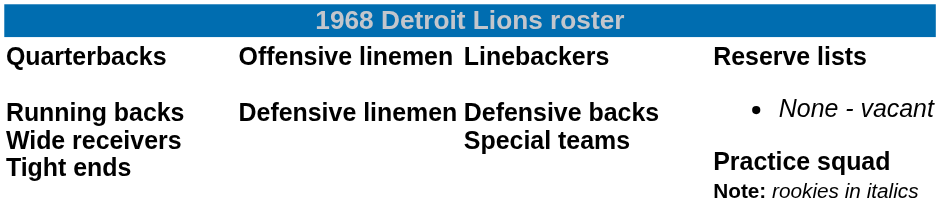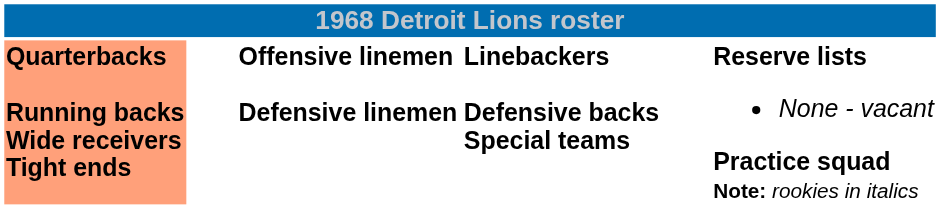(95, 112) no background -> (95, 112) lightsalmon background
